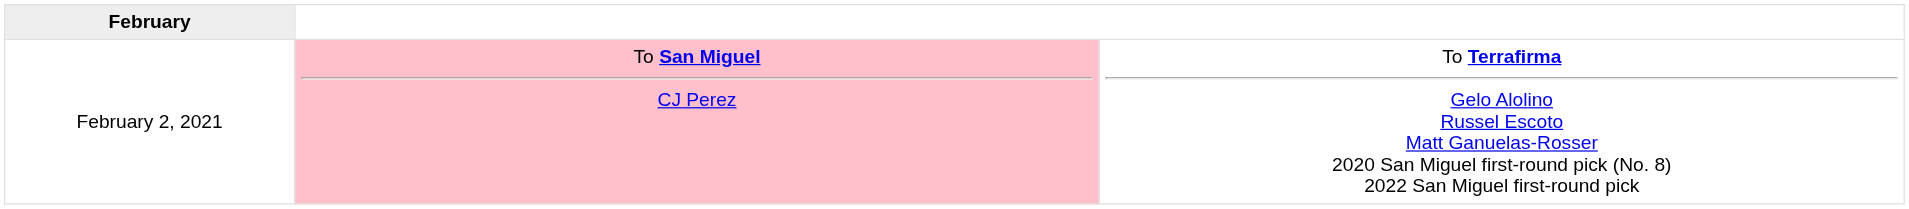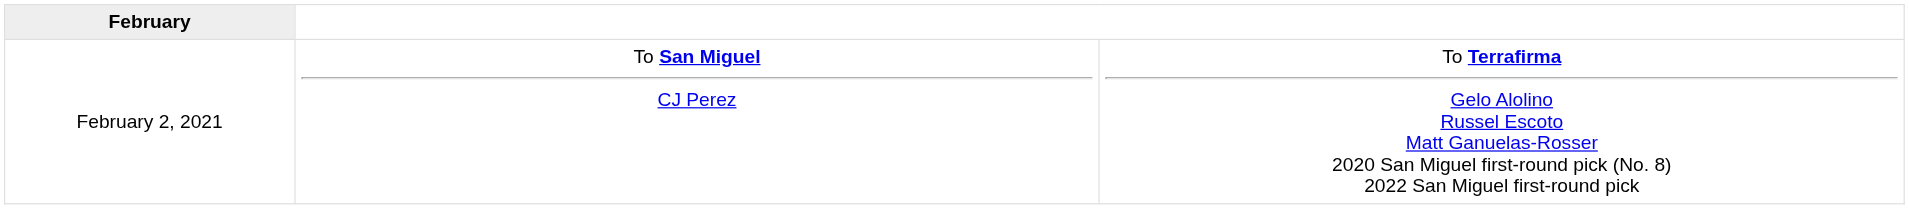(697, 78) pink background -> (697, 78) no background
